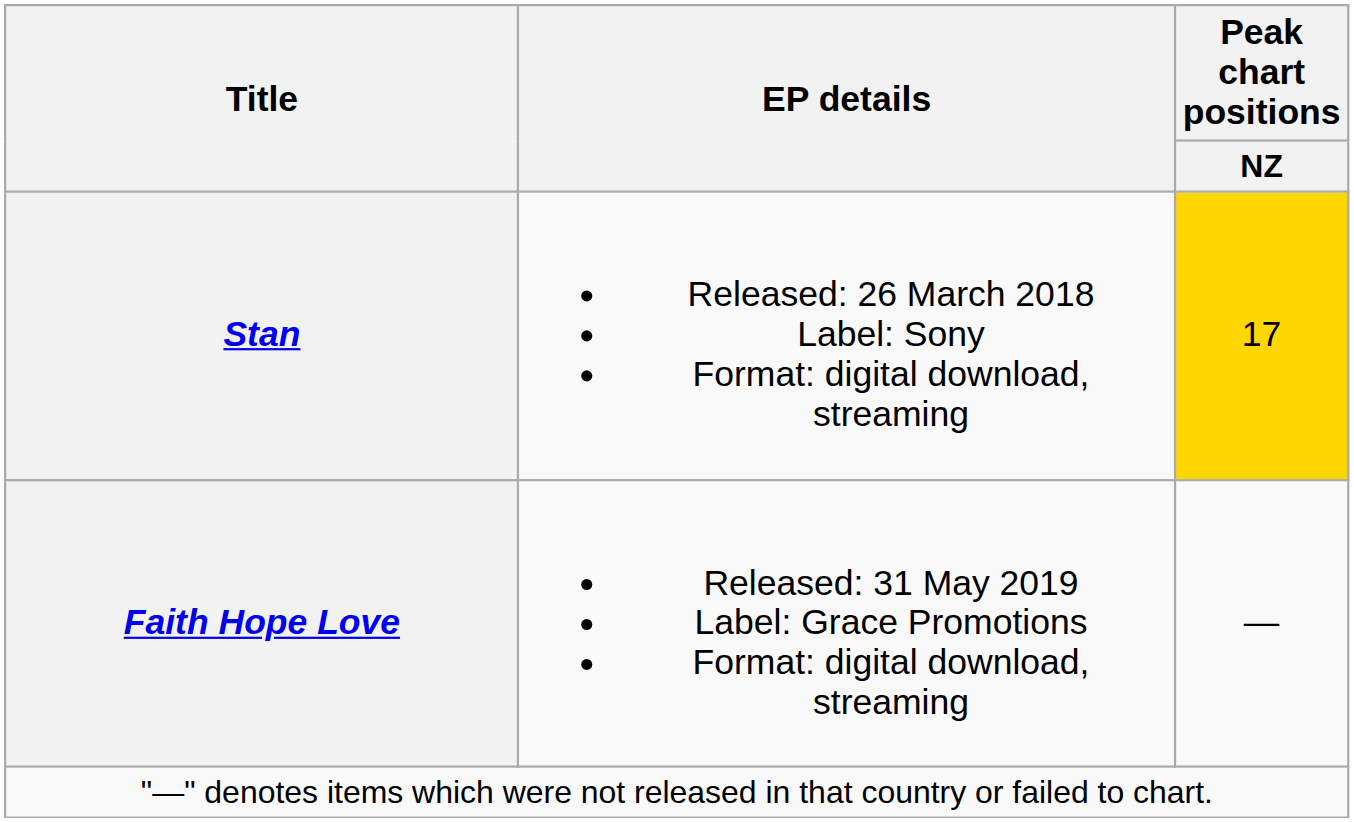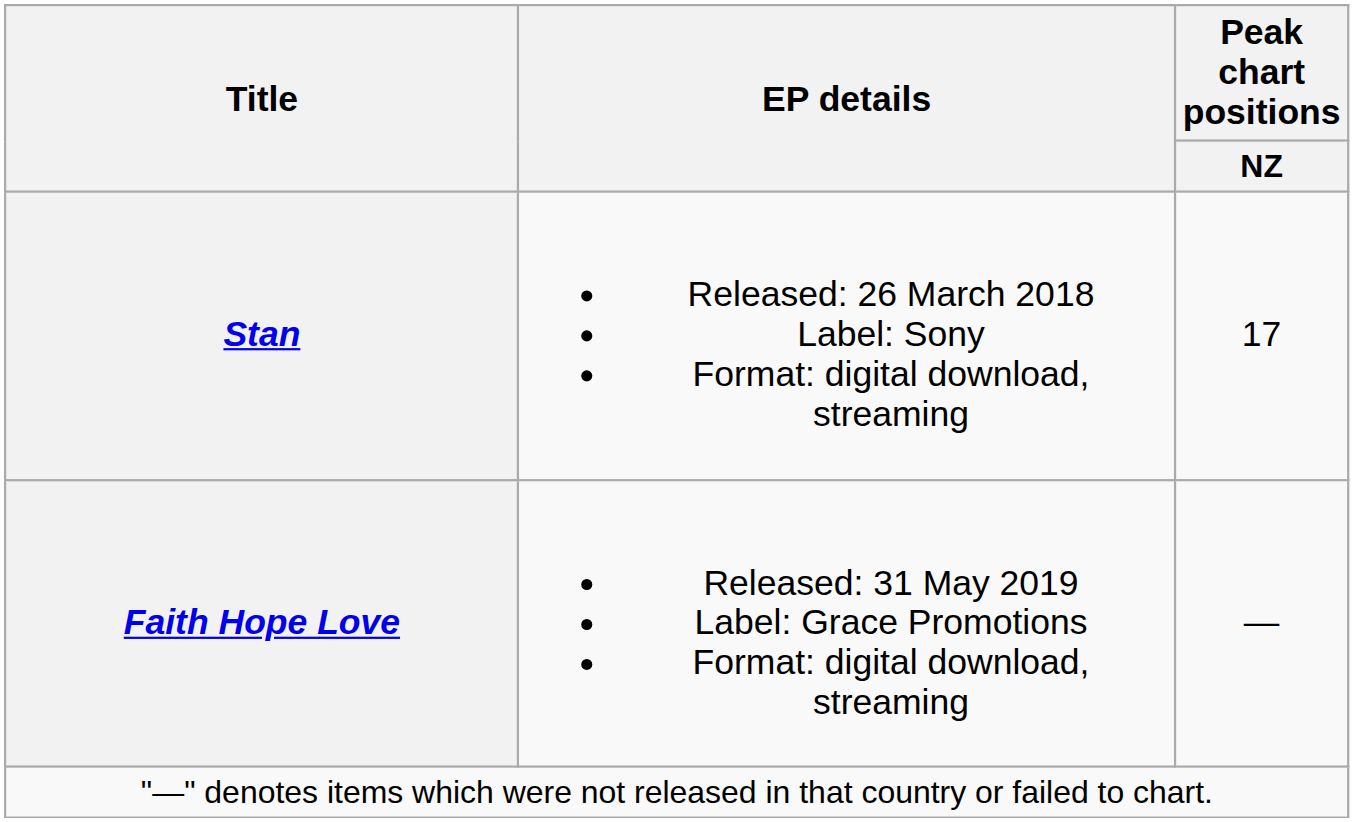(1262, 334) gold background -> (1262, 334) no background
